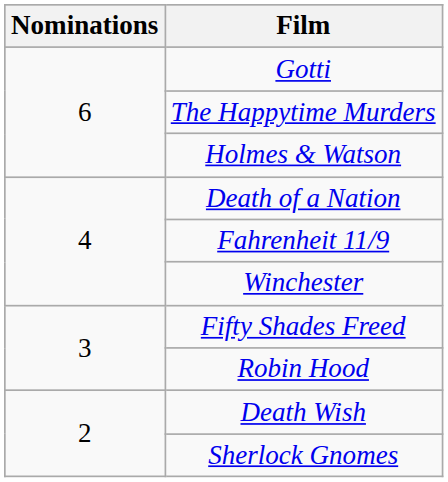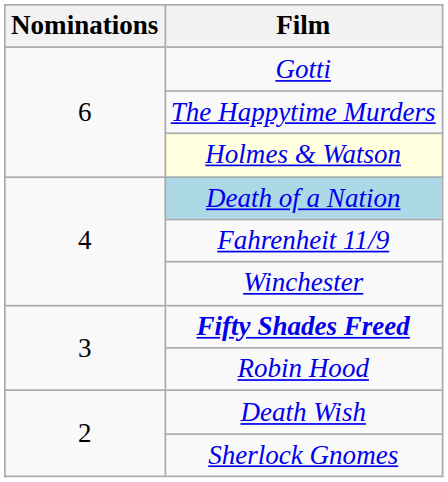(303, 154) no background -> (303, 154) lightyellow background
(303, 197) no background -> (303, 197) lightblue background
(303, 326) normal -> (303, 326) bold
